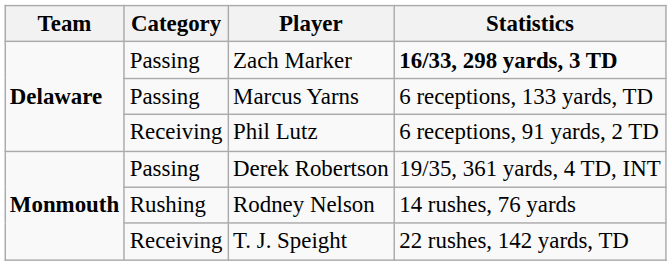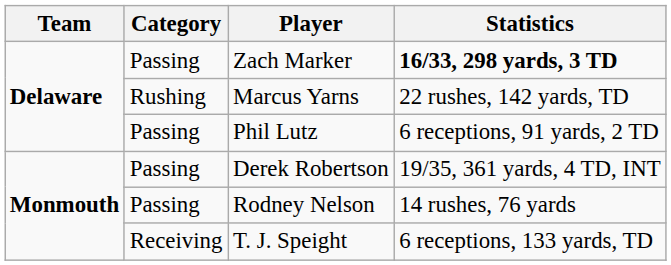(165, 96) Passing -> (168, 96) Rushing
(526, 96) 6 receptions, 133 yards, TD -> (514, 96) 22 rushes, 142 yards, TD
(176, 132) Receiving -> (165, 132) Passing
(168, 204) Rushing -> (165, 204) Passing
(514, 241) 22 rushes, 142 yards, TD -> (526, 241) 6 receptions, 133 yards, TD
